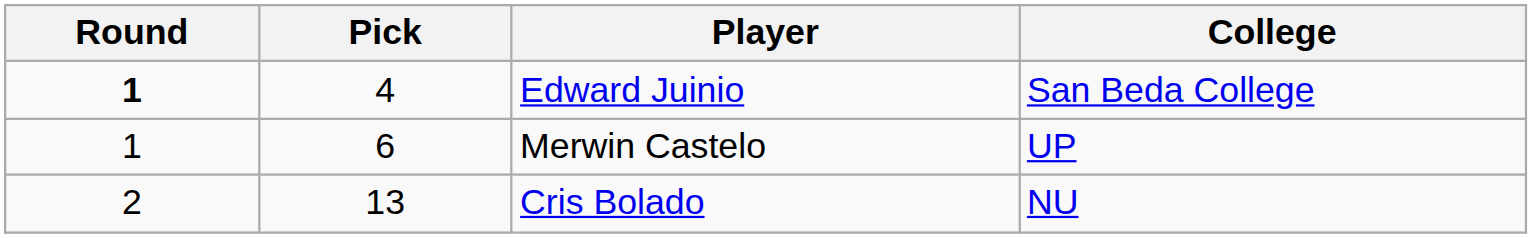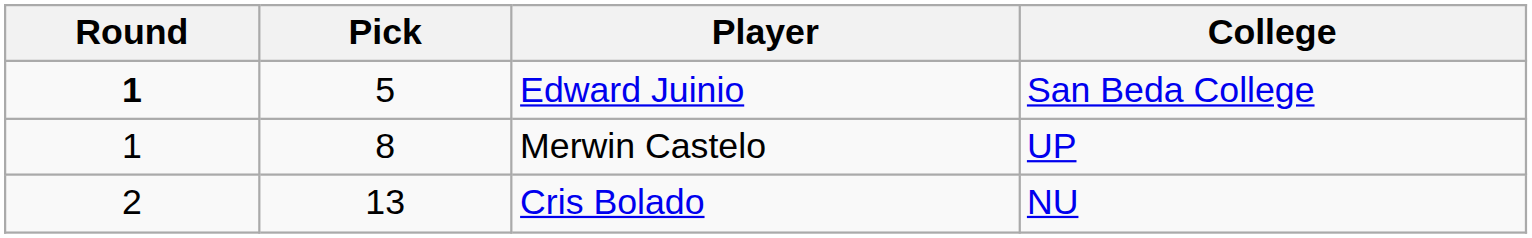(385, 89) 4 -> (385, 89) 5
(385, 145) 6 -> (385, 145) 8
